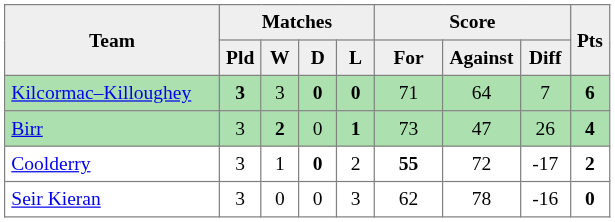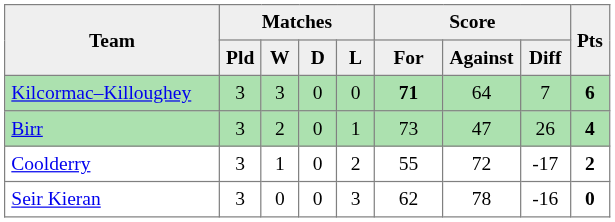(240, 92) bold -> (240, 92) normal
(318, 92) bold -> (318, 92) normal
(356, 92) bold -> (356, 92) normal
(409, 92) normal -> (409, 92) bold
(280, 128) bold -> (280, 128) normal
(356, 128) bold -> (356, 128) normal
(318, 163) bold -> (318, 163) normal
(409, 163) bold -> (409, 163) normal
